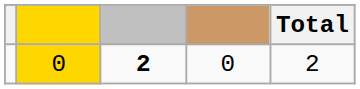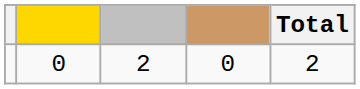(59, 64) gold background -> (59, 64) no background
(143, 64) bold -> (143, 64) normal
